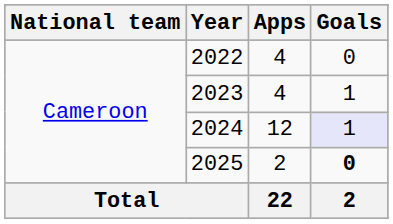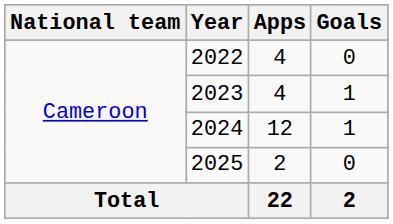(349, 129) lavender background -> (349, 129) no background
(349, 165) bold -> (349, 165) normal
